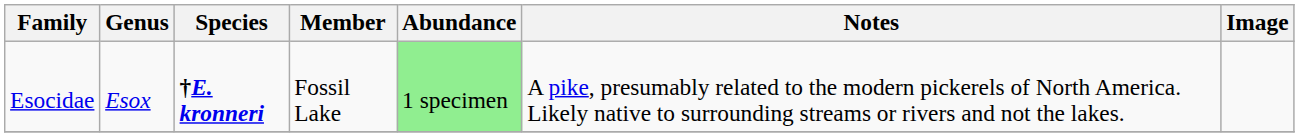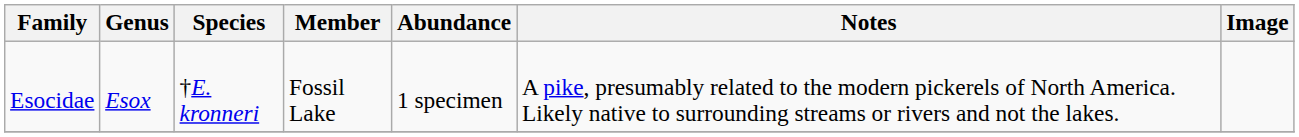(222, 99) bold -> (219, 99) normal
(455, 99) lightgreen background -> (450, 99) no background
